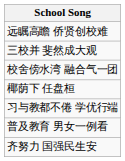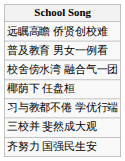(52, 50) 三校并 斐然成大观 -> (57, 50) 普及教育 男女一例看
(57, 127) 普及教育 男女一例看 -> (52, 127) 三校并 斐然成大观
